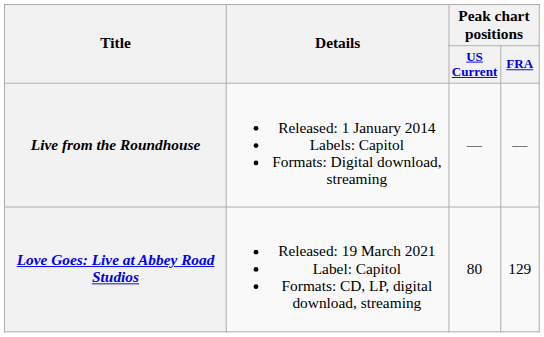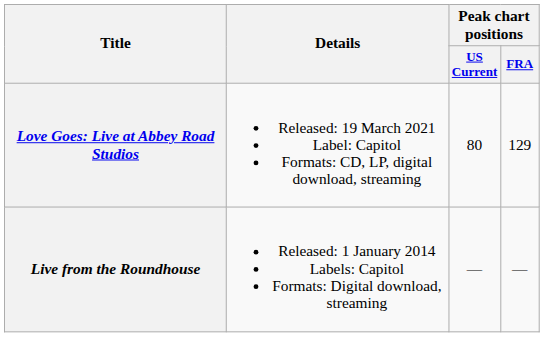rows swapped: (116, 145) <-> (116, 269)
